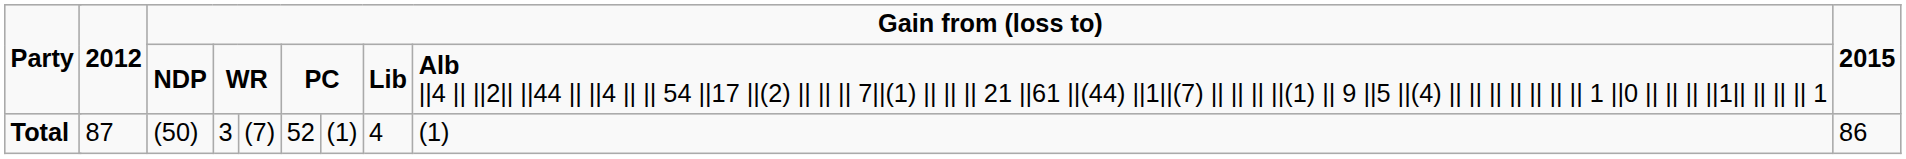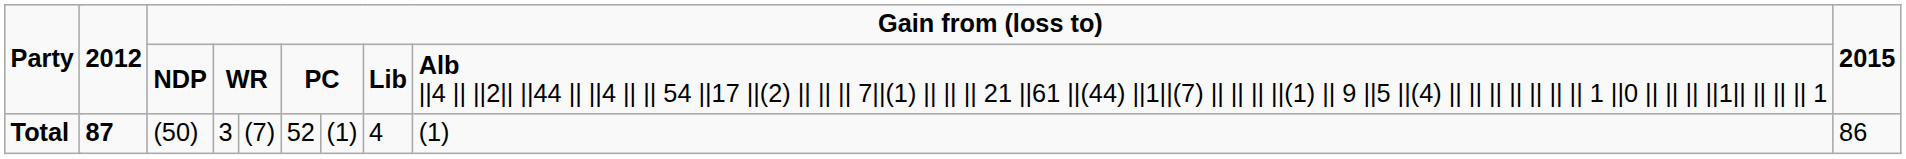(100, 133) normal -> (100, 133) bold
